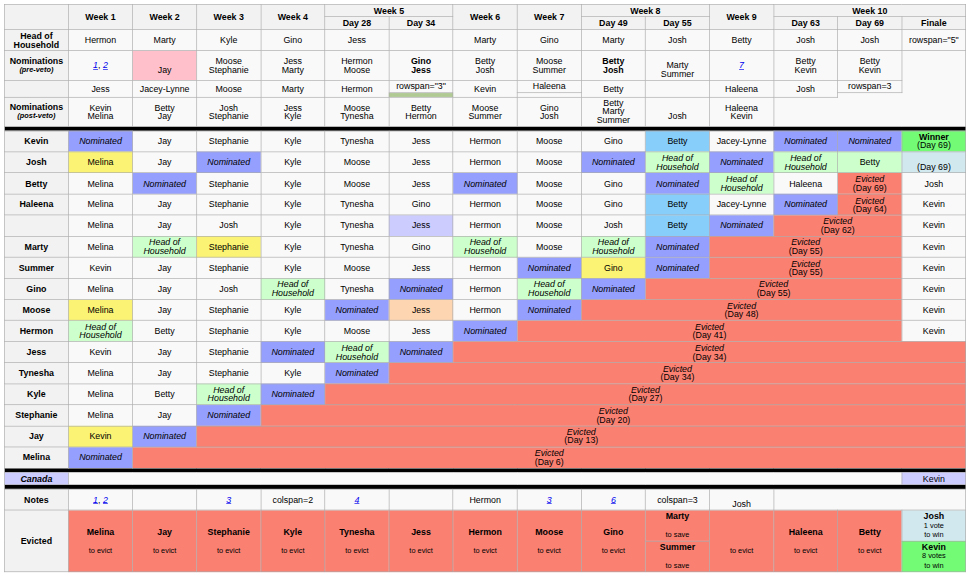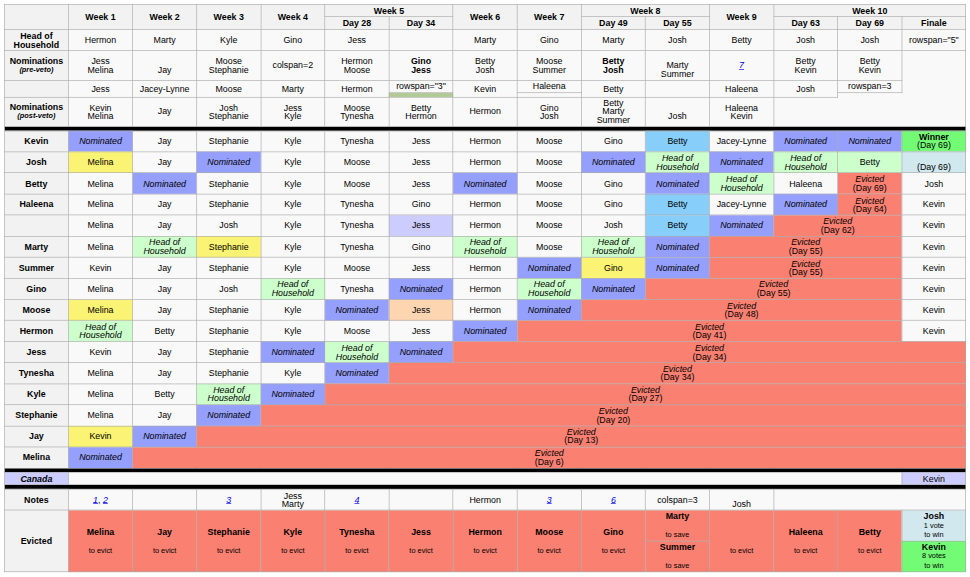(100, 65) 1, 2 -> (100, 65) Jess Melina
(165, 69) pink background -> (165, 69) no background
(293, 65) Jess Marty -> (293, 65) colspan=2
(165, 111) Betty Jay -> (165, 111) Jay
(485, 111) Moose Summer -> (485, 111) Hermon
(293, 499) colspan=2 -> (293, 499) Jess Marty
